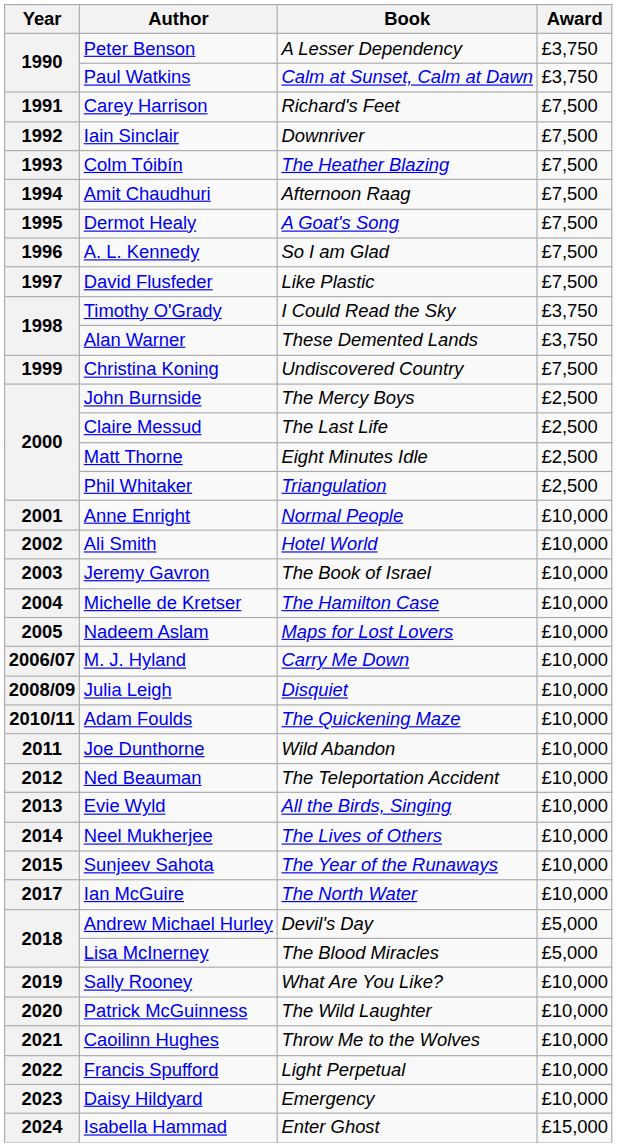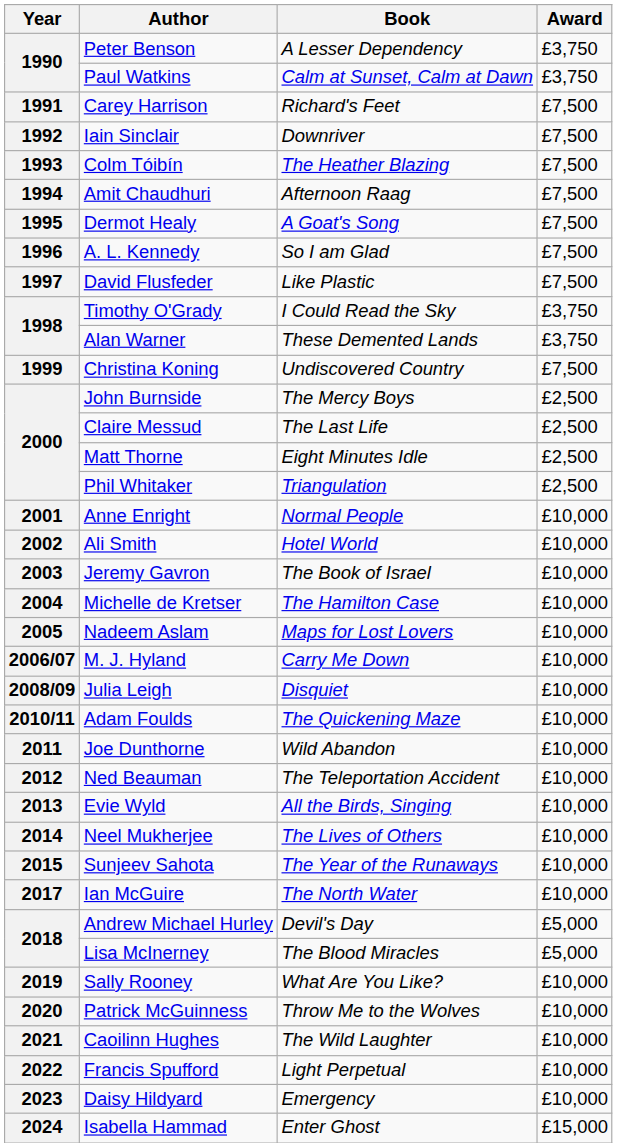(357, 1011) The Wild Laughter -> (381, 1011) Throw Me to the Wolves
(381, 1040) Throw Me to the Wolves -> (357, 1040) The Wild Laughter
